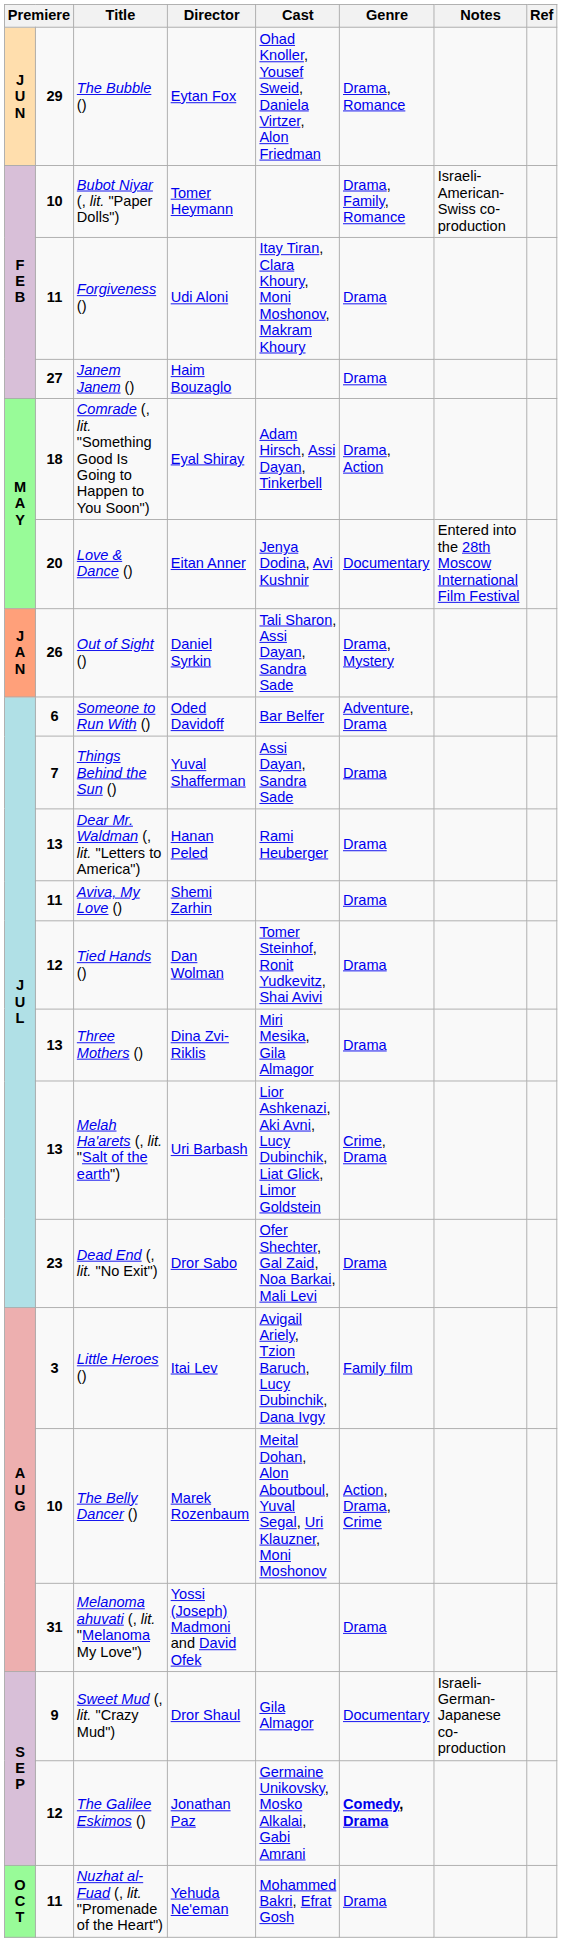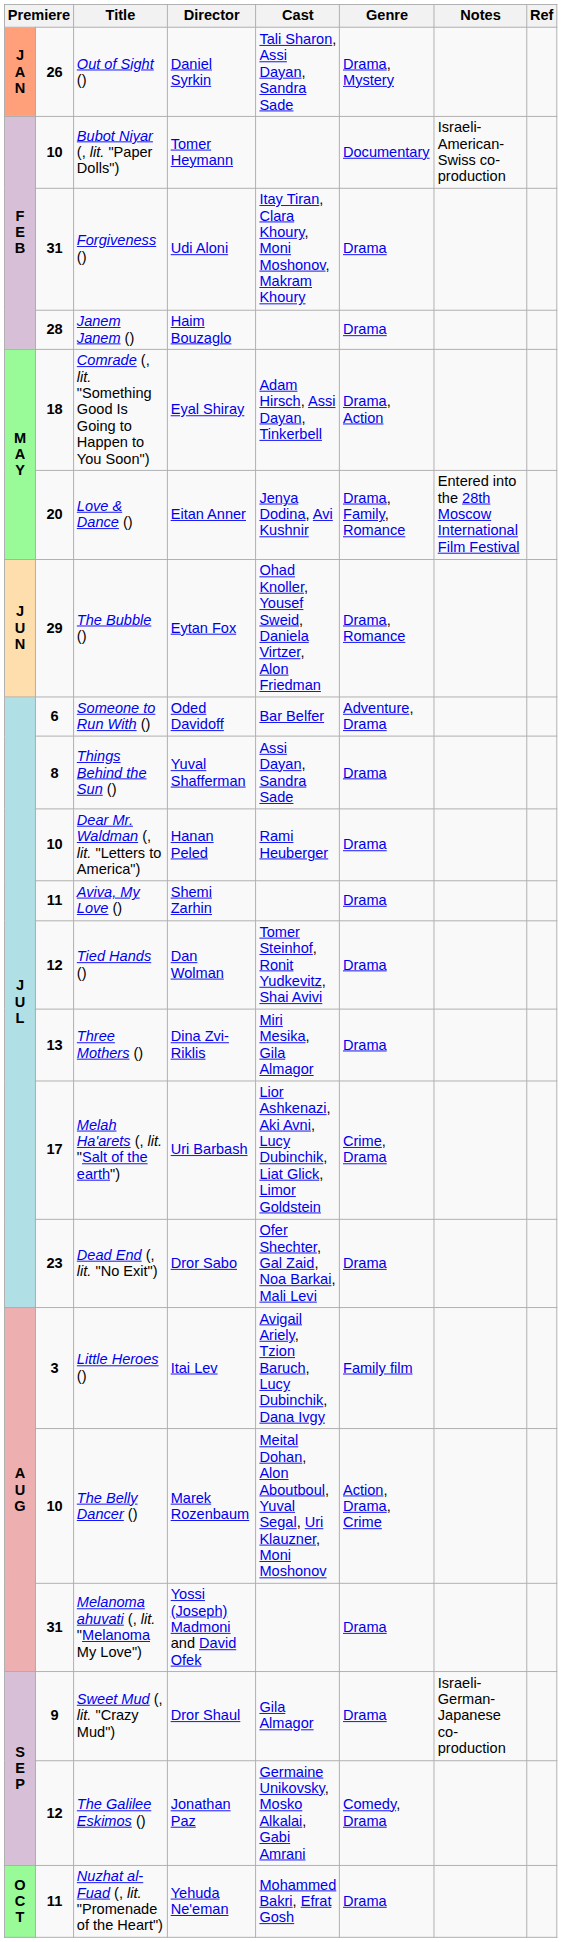rows swapped: (115, 652) <-> (114, 96)
(374, 201) Drama, Family, Romance -> (386, 152) Documentary
(55, 298) 11 -> (55, 249) 31
(55, 378) 27 -> (55, 329) 28
(386, 564) Documentary -> (374, 514) Drama, Family, Romance
(55, 772) 7 -> (55, 772) 8
(55, 844) 13 -> (55, 844) 10
(55, 1150) 13 -> (55, 1150) 17
(386, 1716) Documentary -> (365, 1716) Drama
(373, 1812) bold -> (372, 1812) normal
